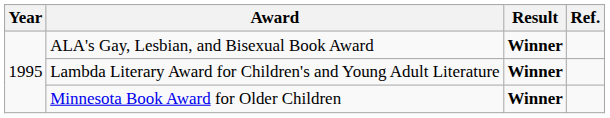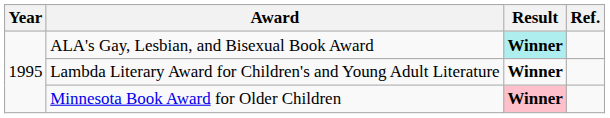(535, 44) no background -> (535, 44) paleturquoise background
(535, 98) no background -> (535, 98) pink background
